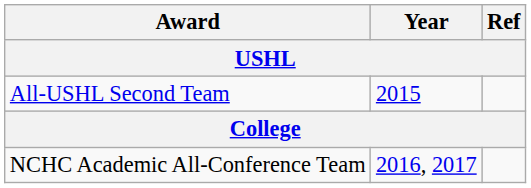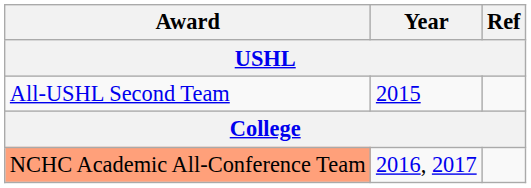(188, 164) no background -> (188, 164) lightsalmon background
